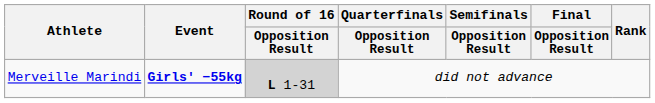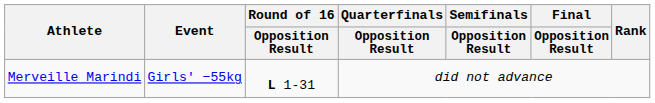(195, 78) bold -> (195, 78) normal
(291, 86) lightgrey background -> (291, 86) no background
